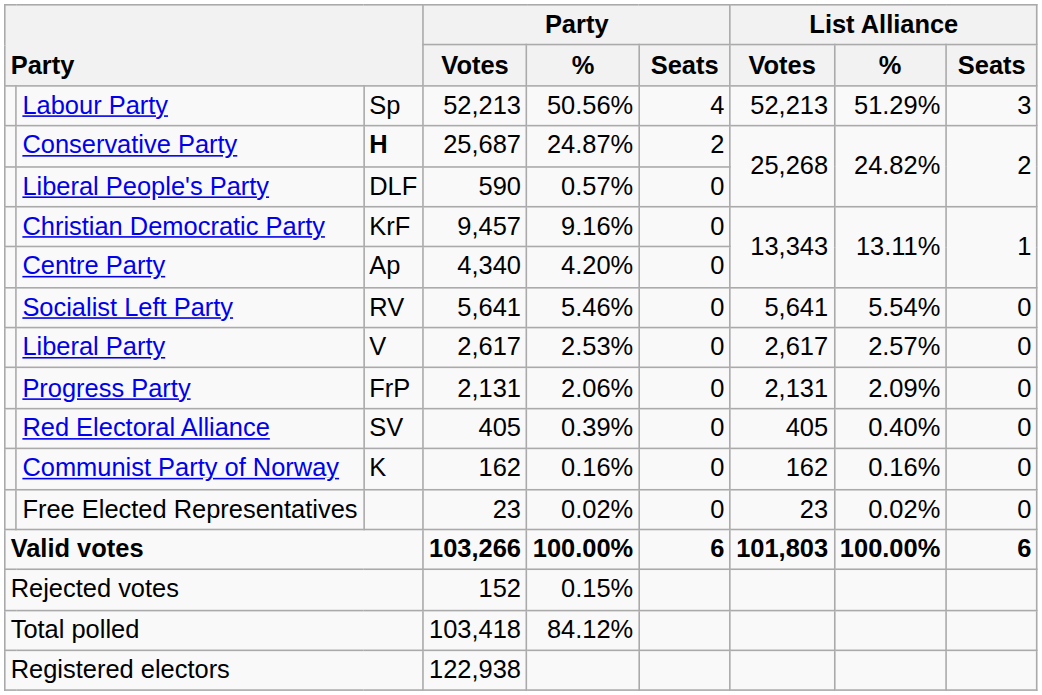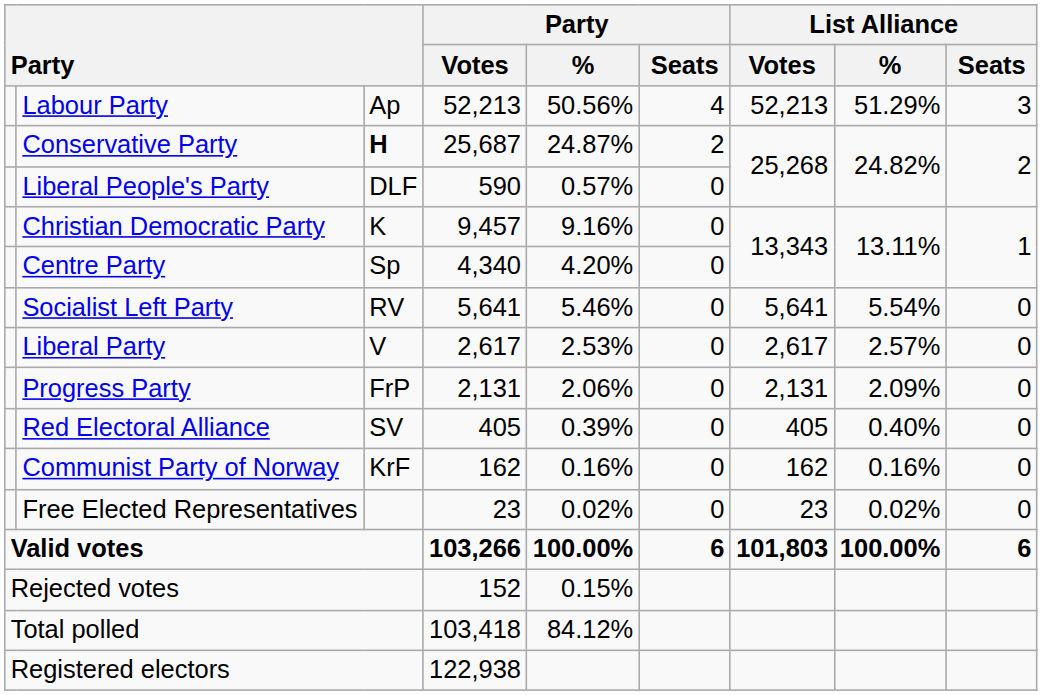(385, 105) Sp -> (385, 105) Ap
(390, 226) KrF -> (378, 226) K
(385, 266) Ap -> (385, 266) Sp
(378, 468) K -> (390, 468) KrF
